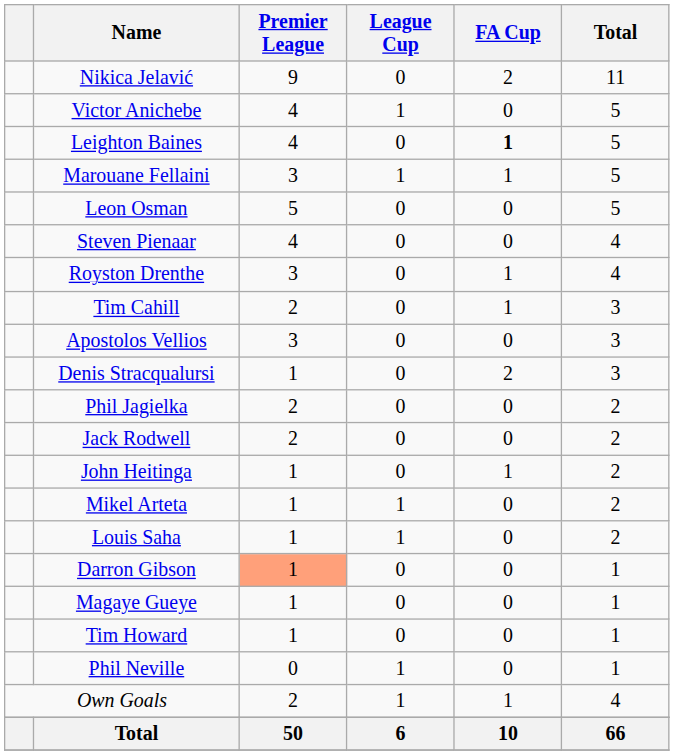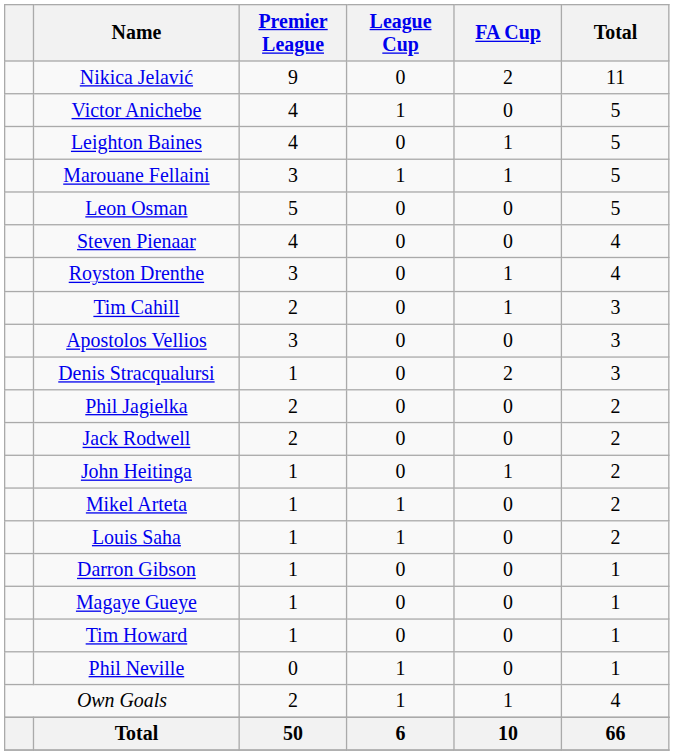(508, 143) bold -> (508, 143) normal
(293, 569) lightsalmon background -> (293, 569) no background
